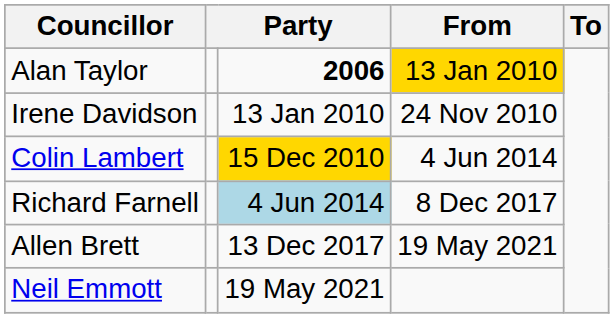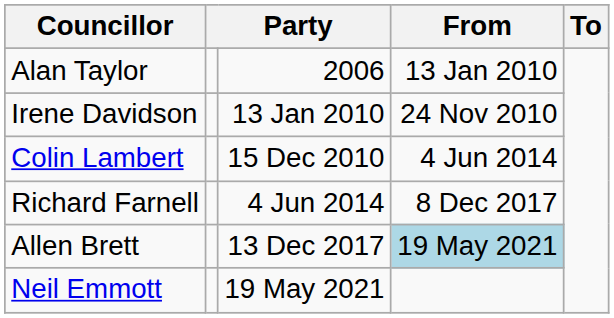(354, 70) bold -> (354, 70) normal
(481, 70) gold background -> (481, 70) no background
(306, 158) gold background -> (306, 158) no background
(316, 202) lightblue background -> (316, 202) no background
(477, 245) no background -> (477, 245) lightblue background
